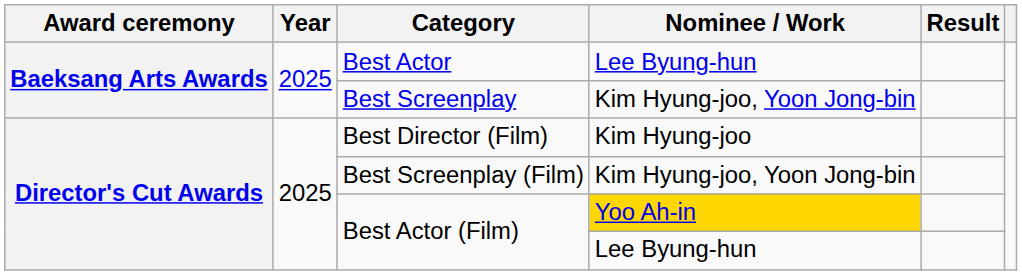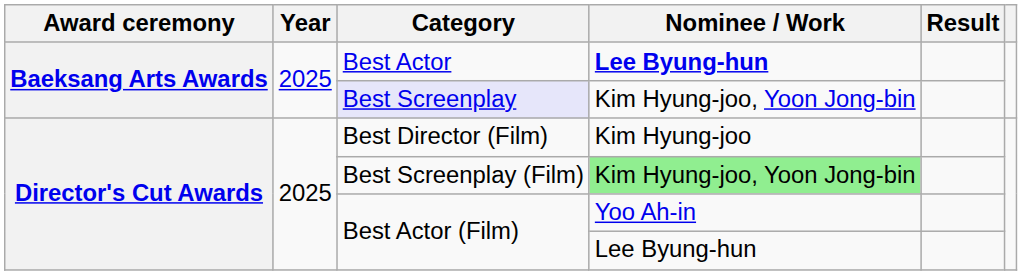(676, 61) normal -> (682, 61) bold
(430, 99) no background -> (430, 99) lavender background
(755, 174) no background -> (755, 174) lightgreen background
(645, 212) gold background -> (645, 212) no background
